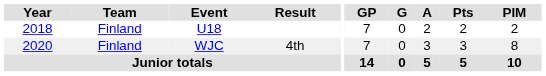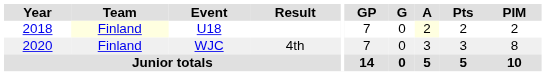(120, 29) no background -> (120, 29) lightyellow background
(427, 29) no background -> (427, 29) lightyellow background
